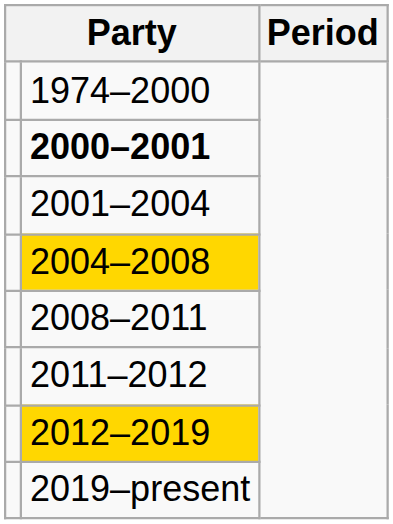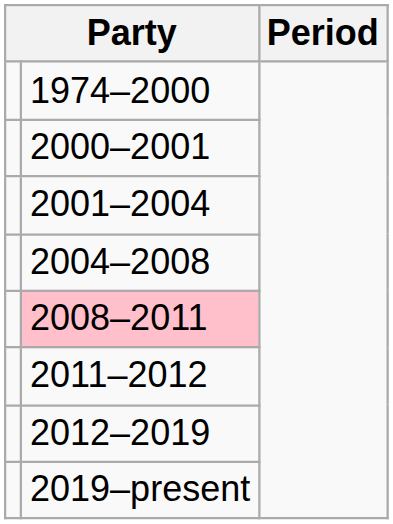(120, 147) bold -> (120, 147) normal
(120, 261) gold background -> (120, 261) no background
(119, 318) no background -> (119, 318) pink background
(120, 432) gold background -> (120, 432) no background
